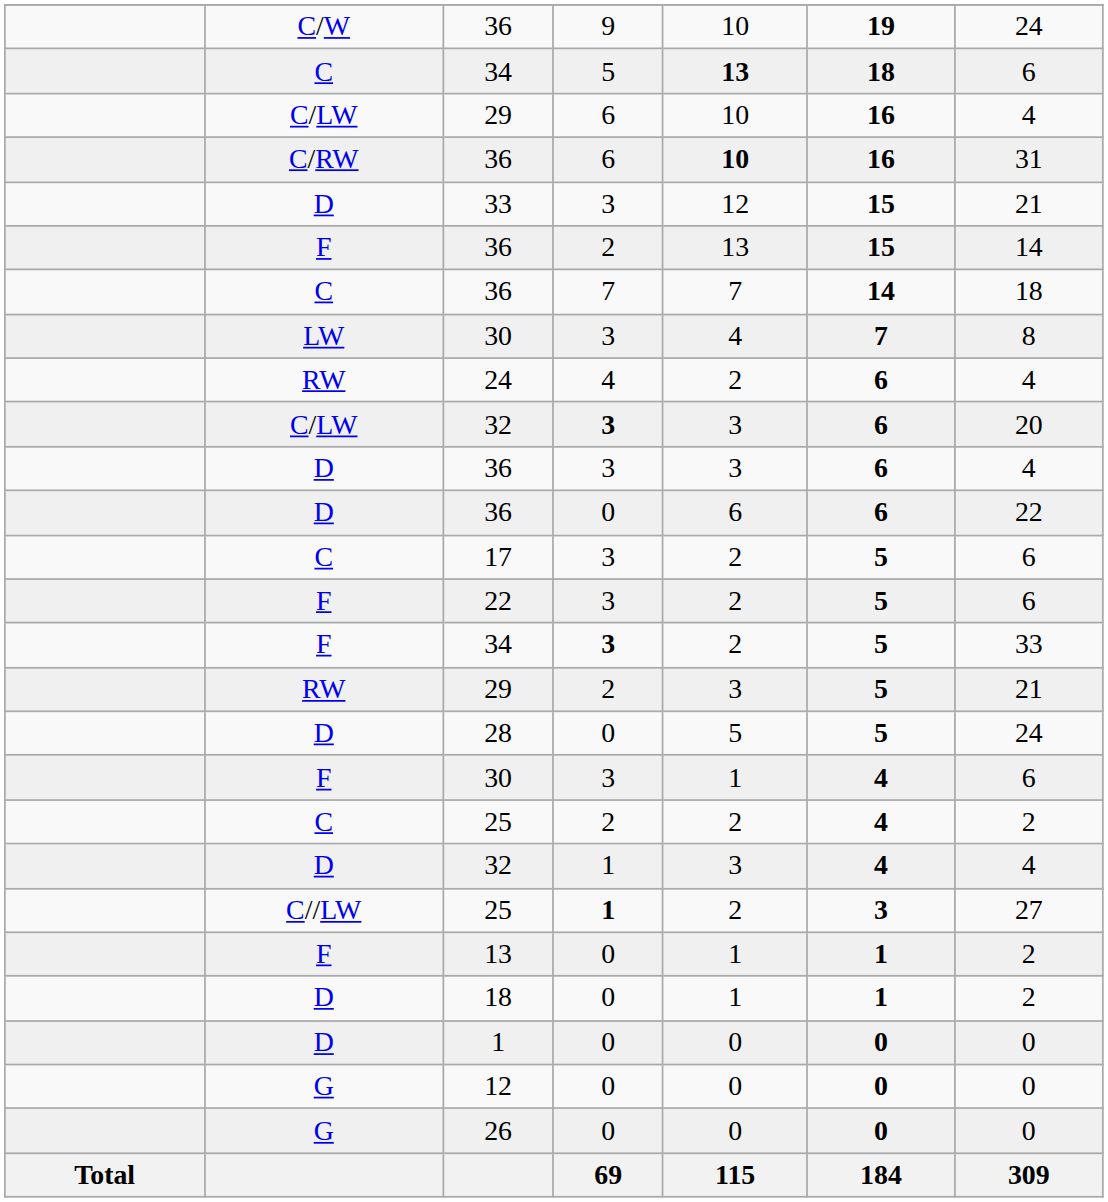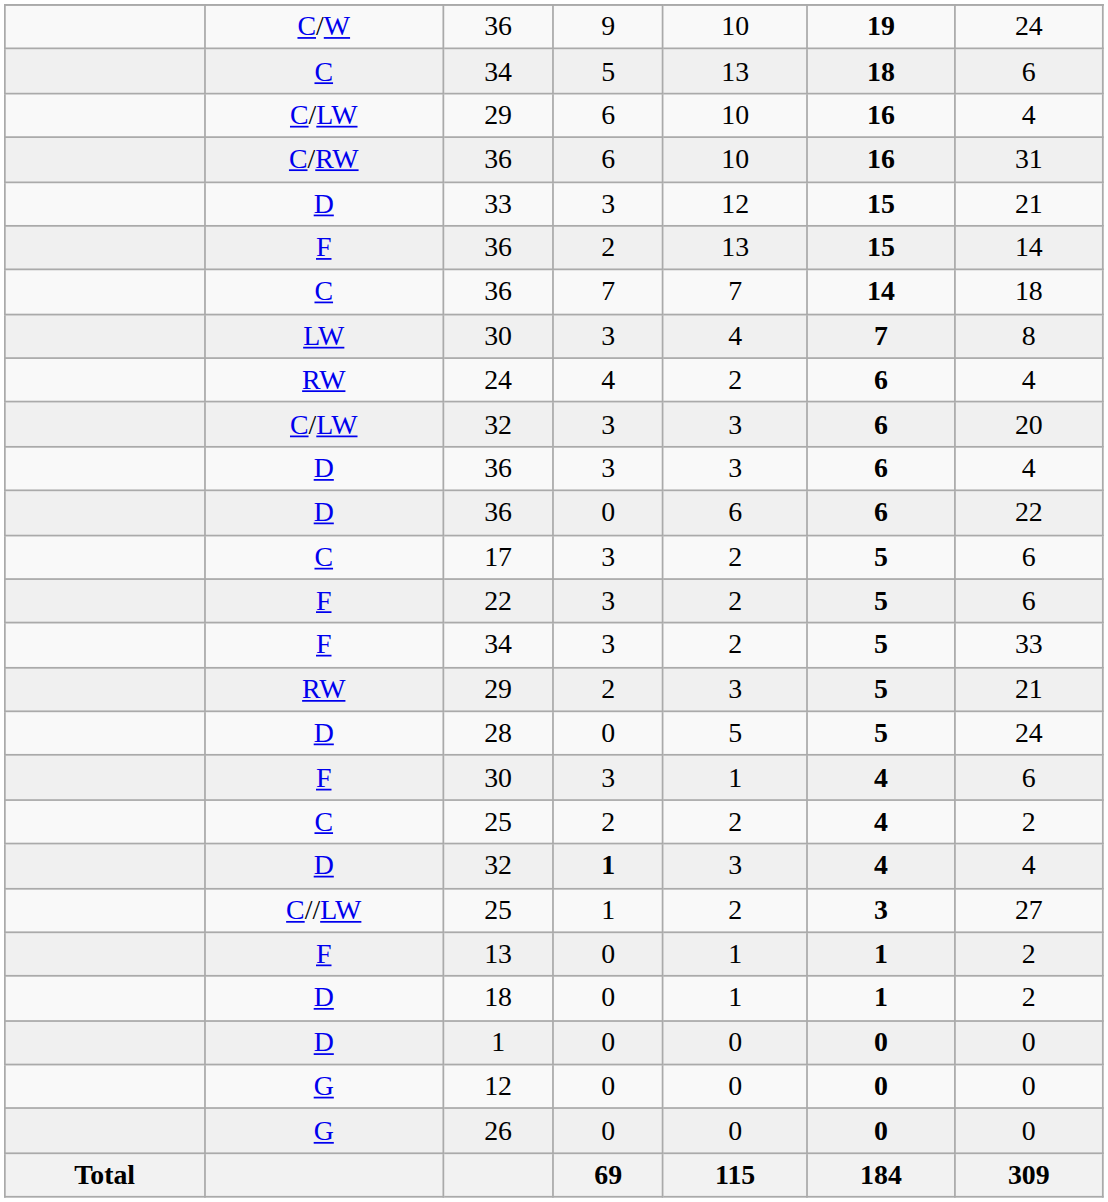(735, 70) bold -> (735, 70) normal
(735, 159) bold -> (735, 159) normal
(608, 423) bold -> (608, 423) normal
(608, 644) bold -> (608, 644) normal
(608, 865) normal -> (608, 865) bold
(608, 909) bold -> (608, 909) normal
